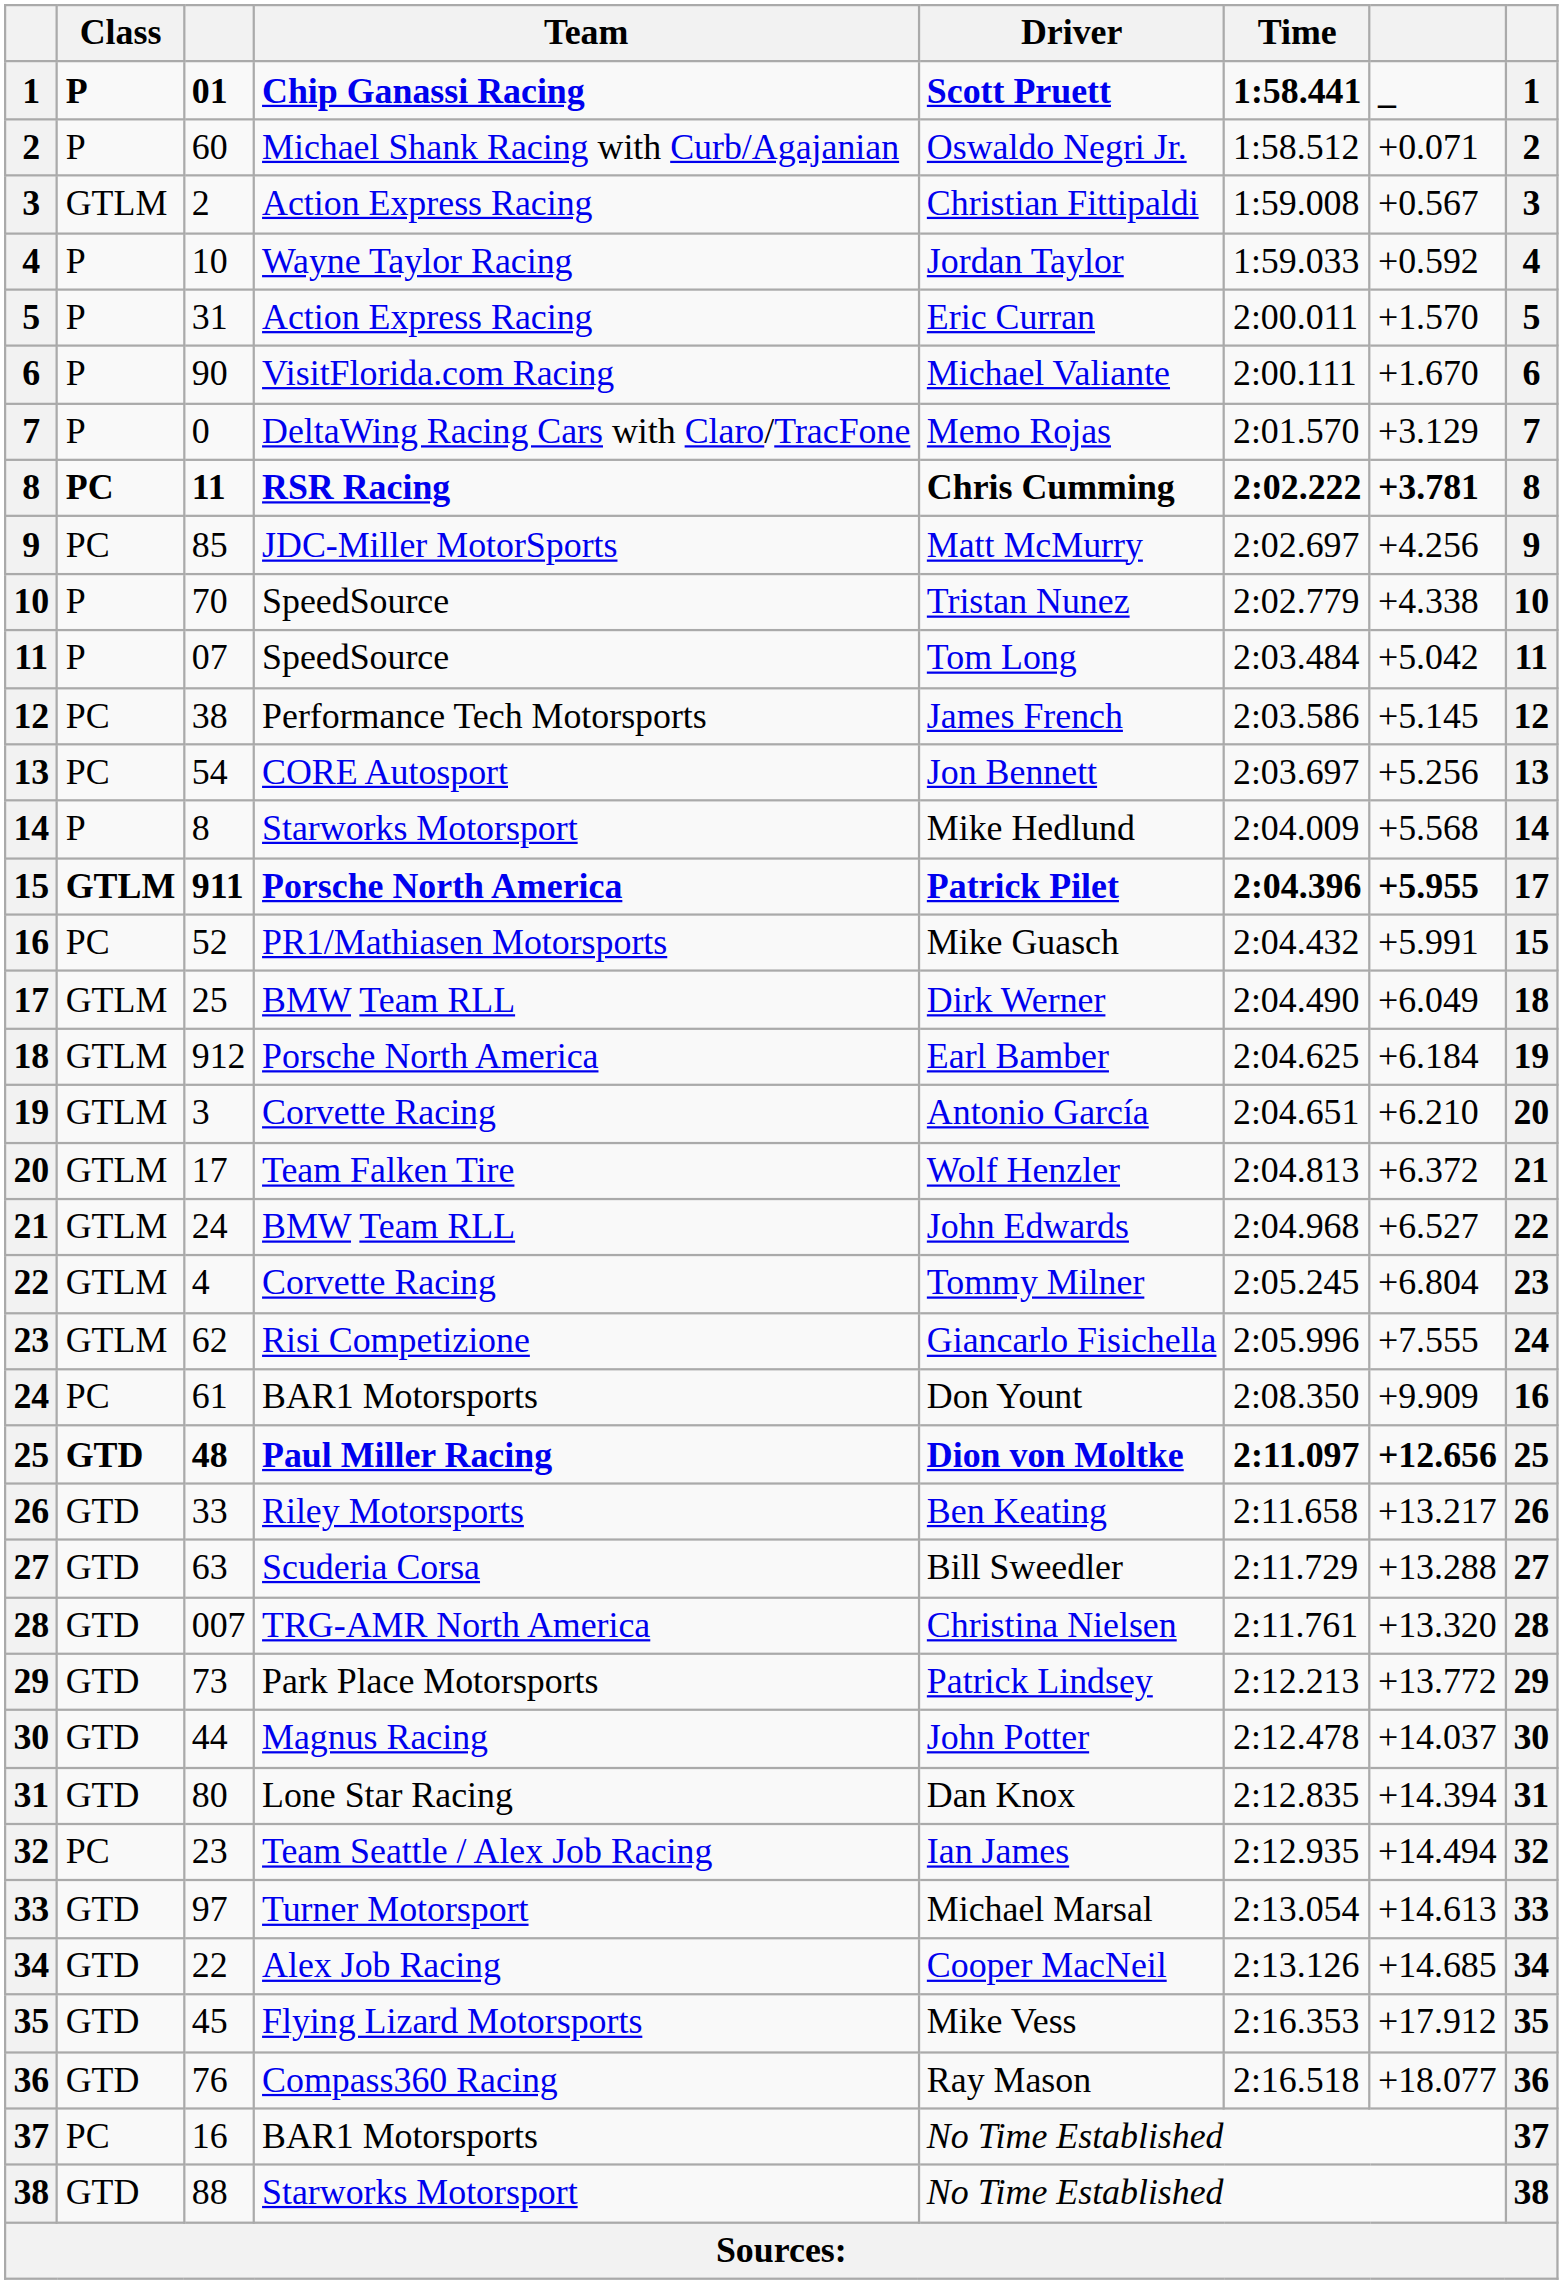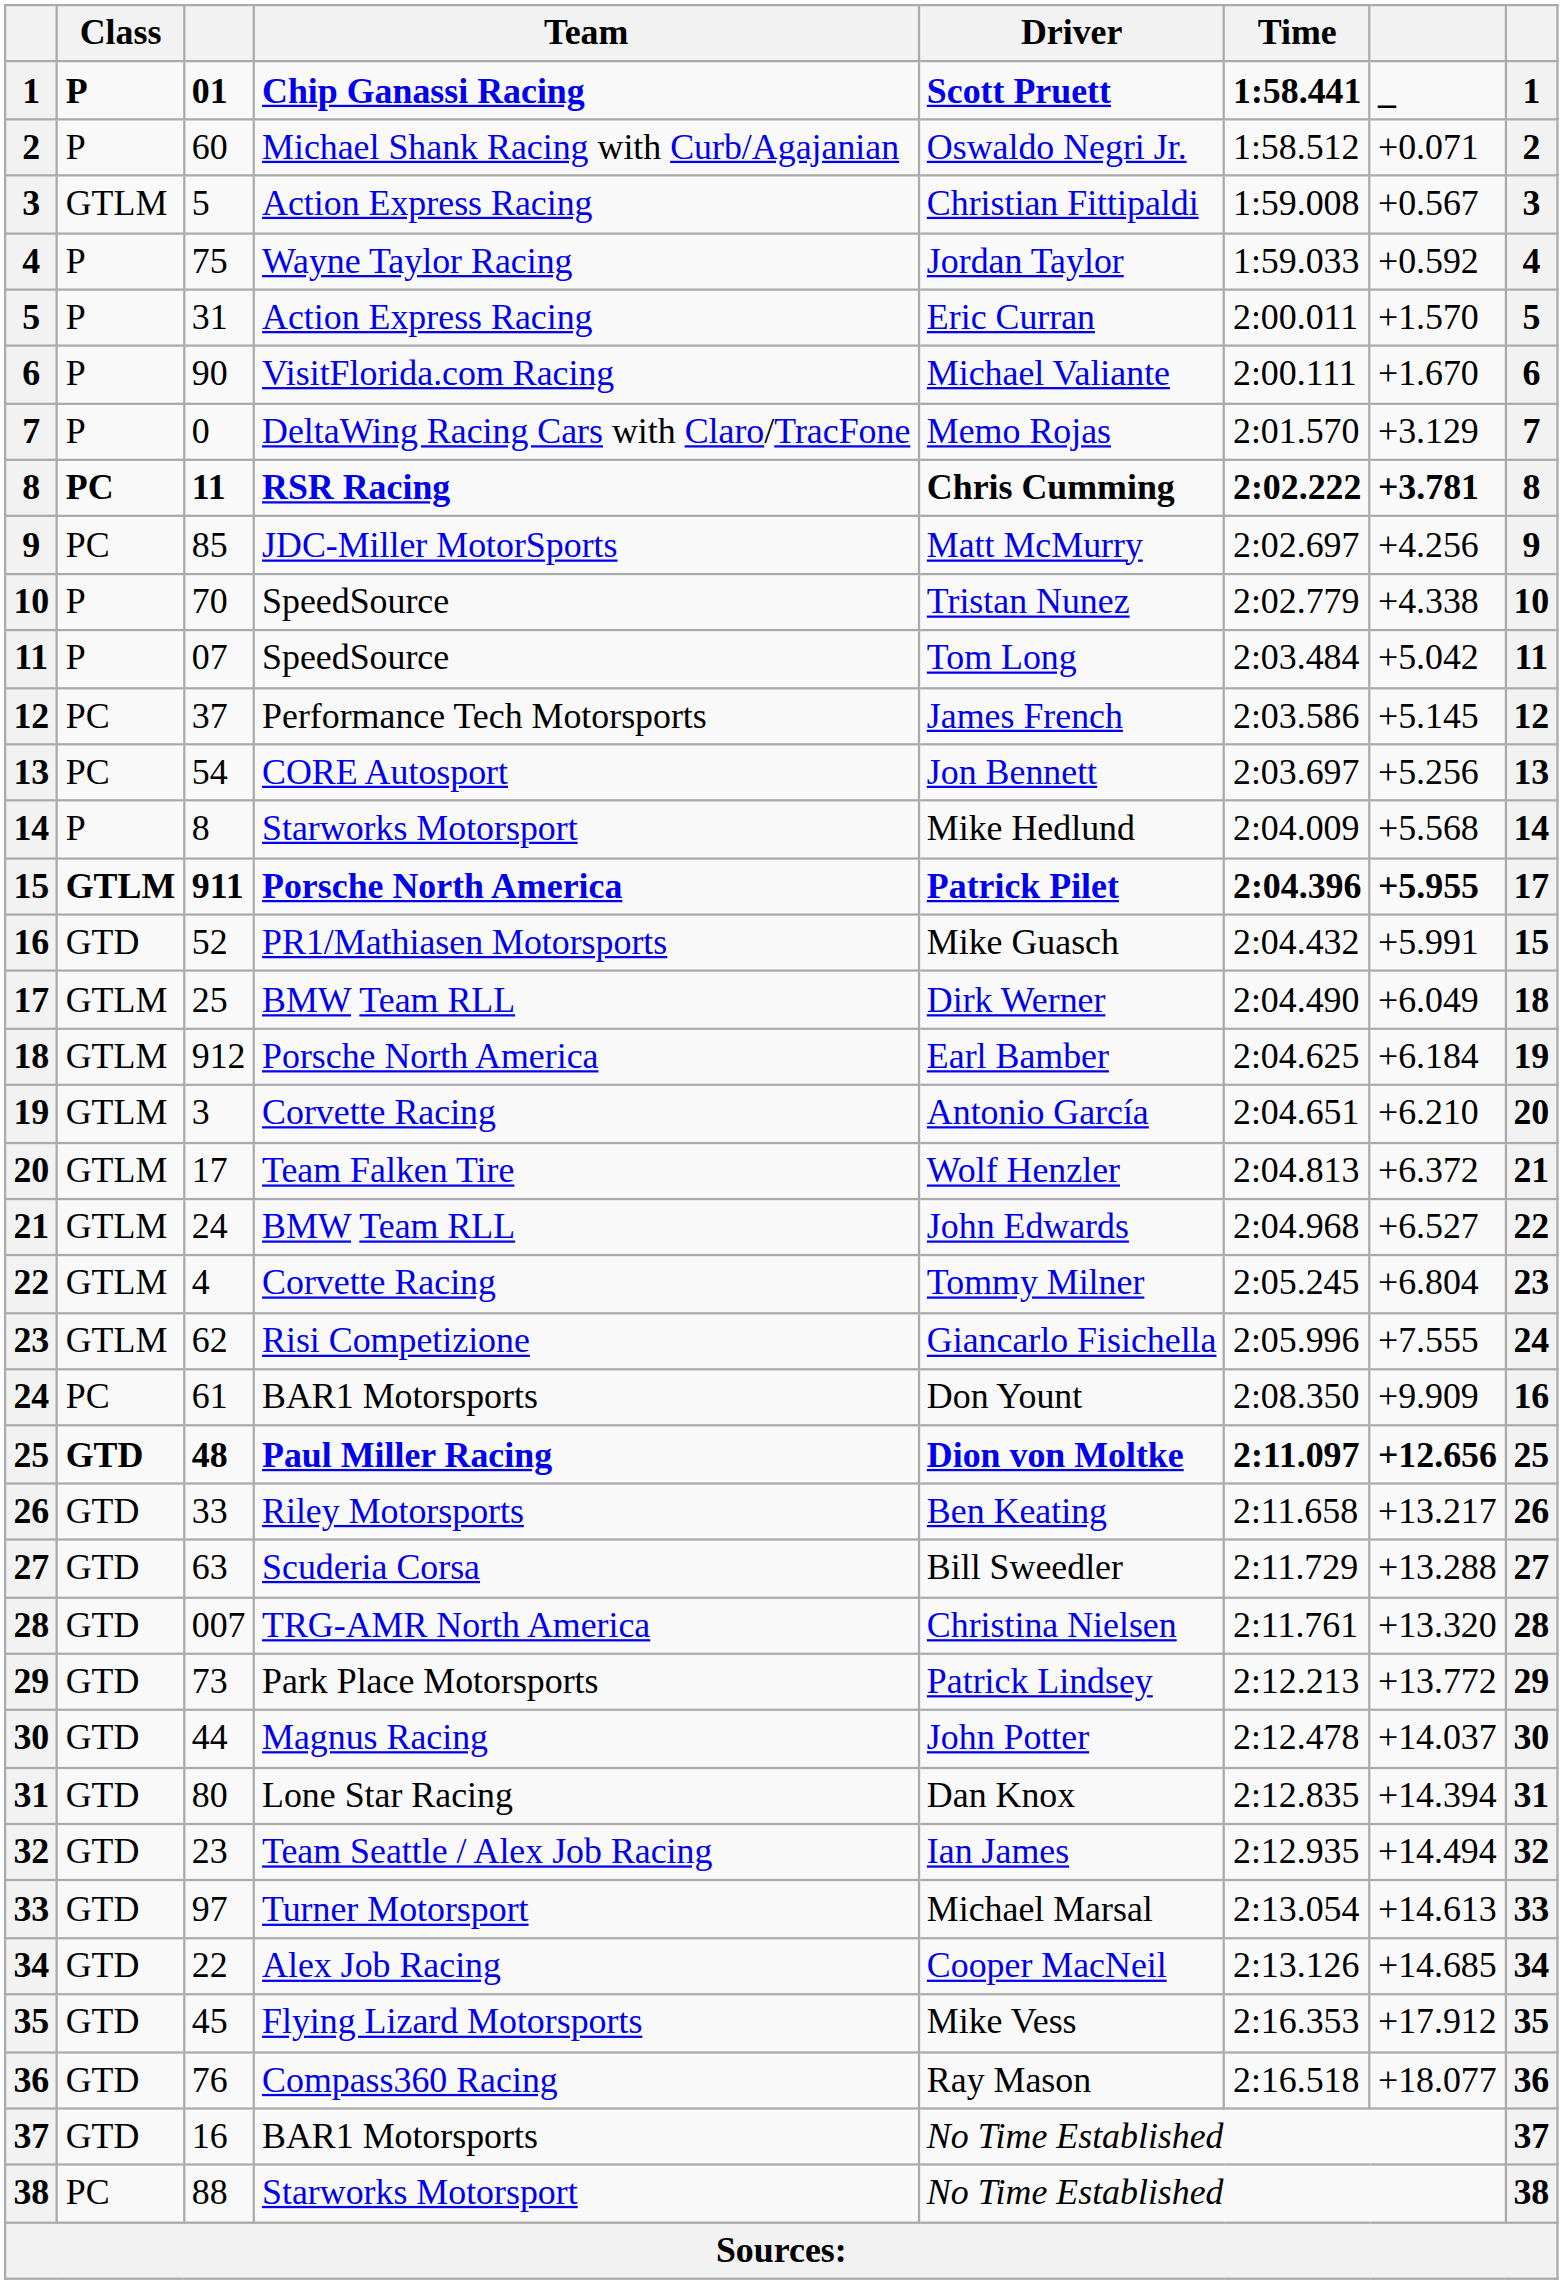(201, 203) 2 -> (201, 203) 5
(210, 260) 10 -> (210, 260) 75
(210, 714) 38 -> (210, 714) 37
(88, 942) PC -> (103, 942) GTD
(88, 1851) PC -> (103, 1851) GTD
(88, 2136) PC -> (103, 2136) GTD
(103, 2192) GTD -> (88, 2192) PC
